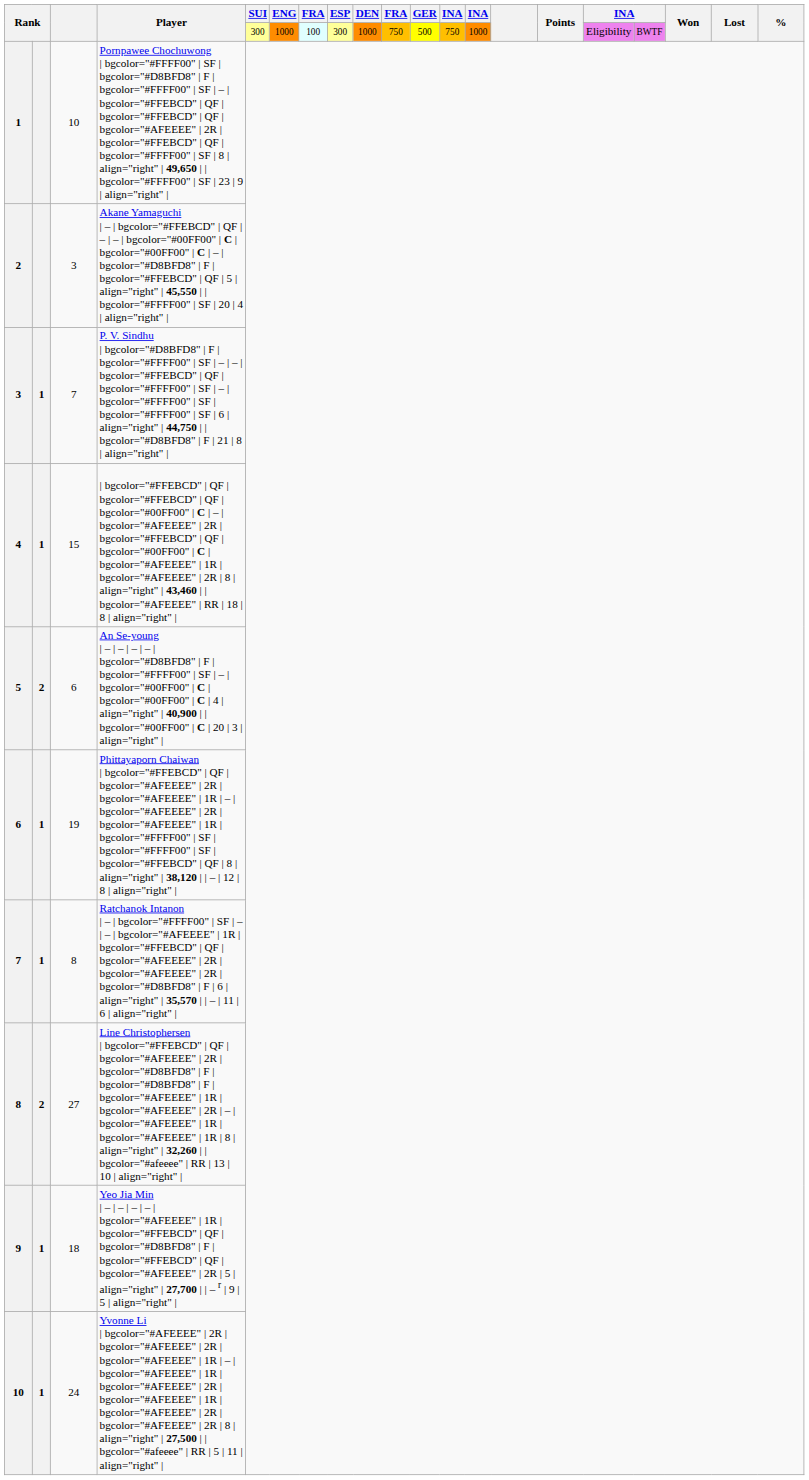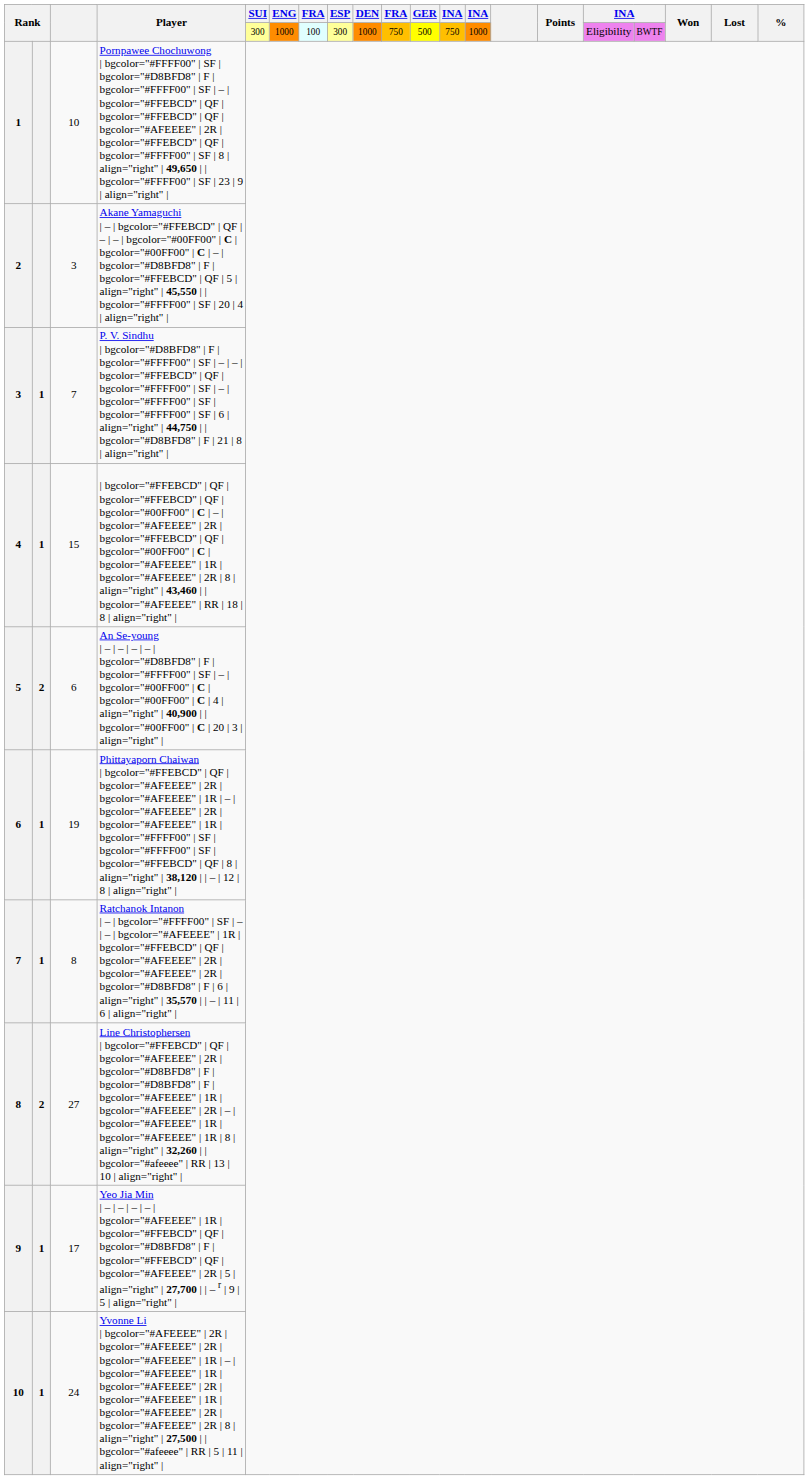(74, 1248) 18 -> (74, 1248) 17
